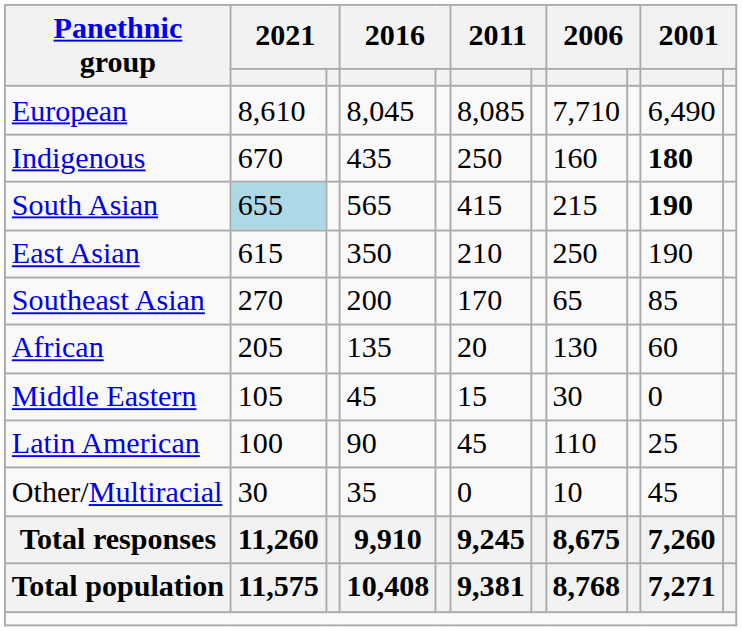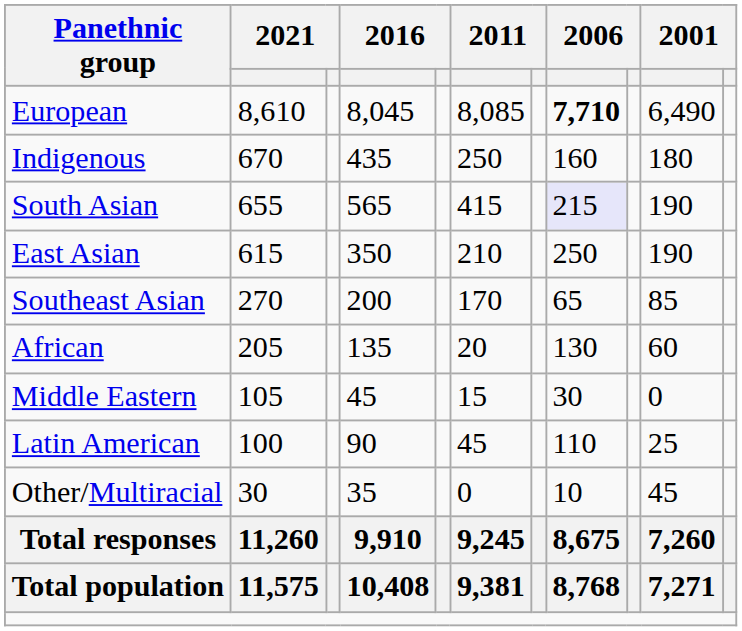(586, 109) normal -> (586, 109) bold
(670, 157) bold -> (670, 157) normal
(260, 205) lightblue background -> (260, 205) no background
(575, 205) no background -> (575, 205) lavender background
(670, 205) bold -> (670, 205) normal
